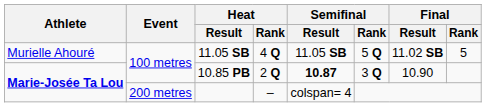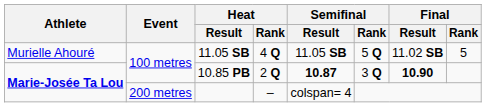(418, 73) normal -> (418, 73) bold
